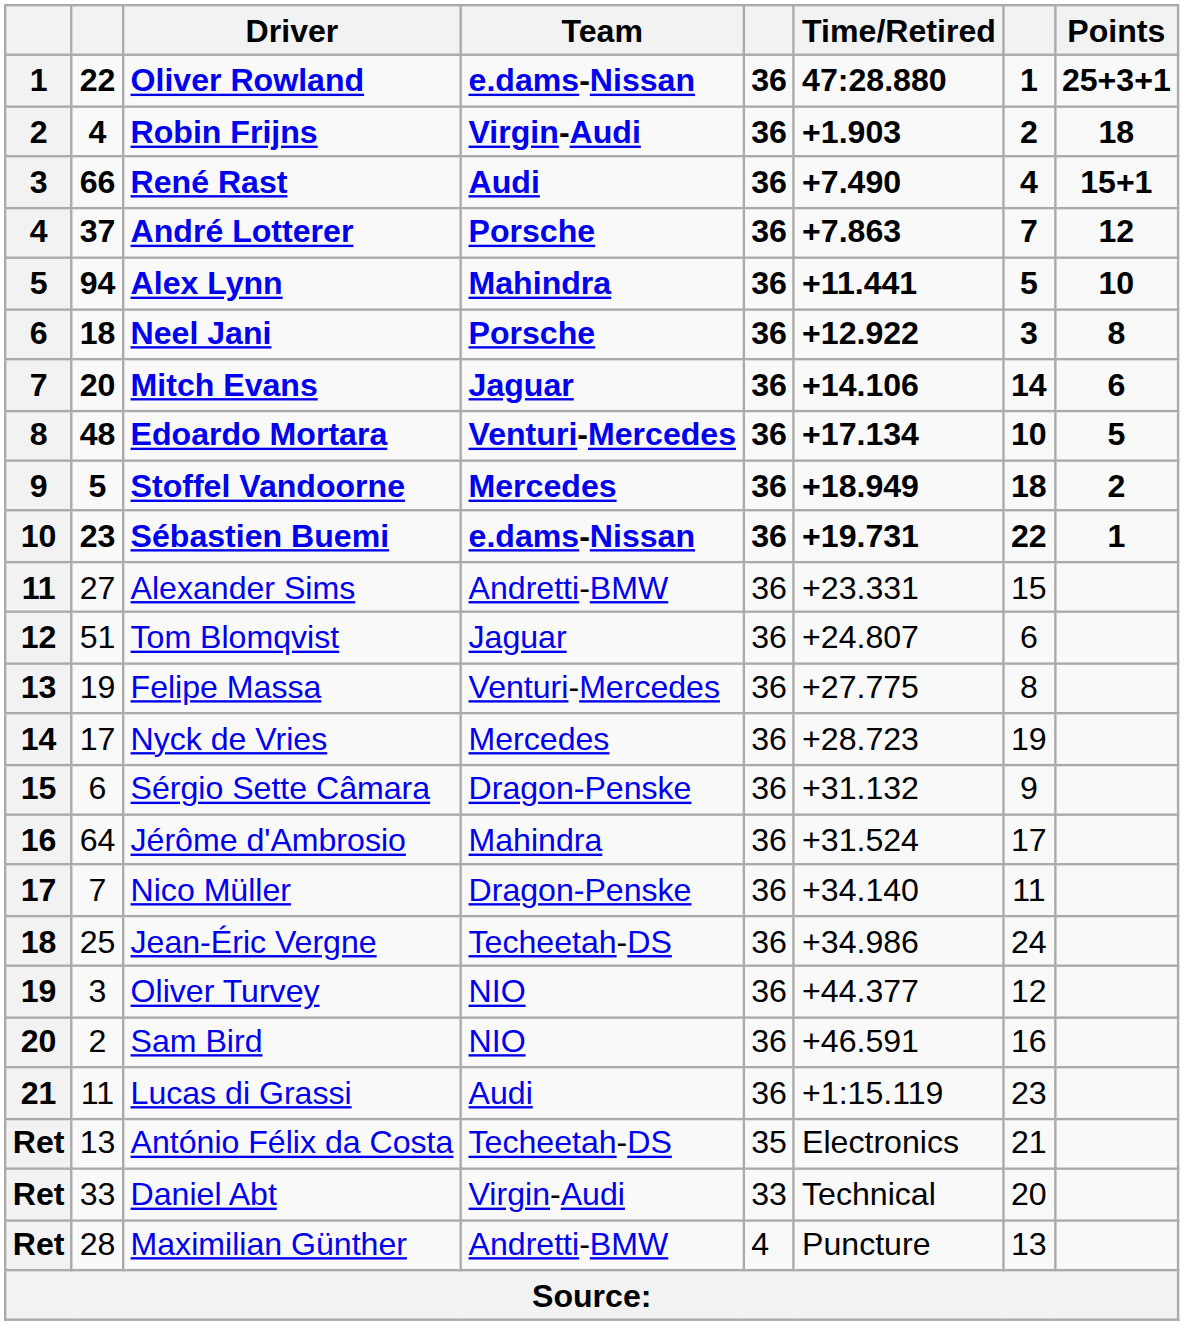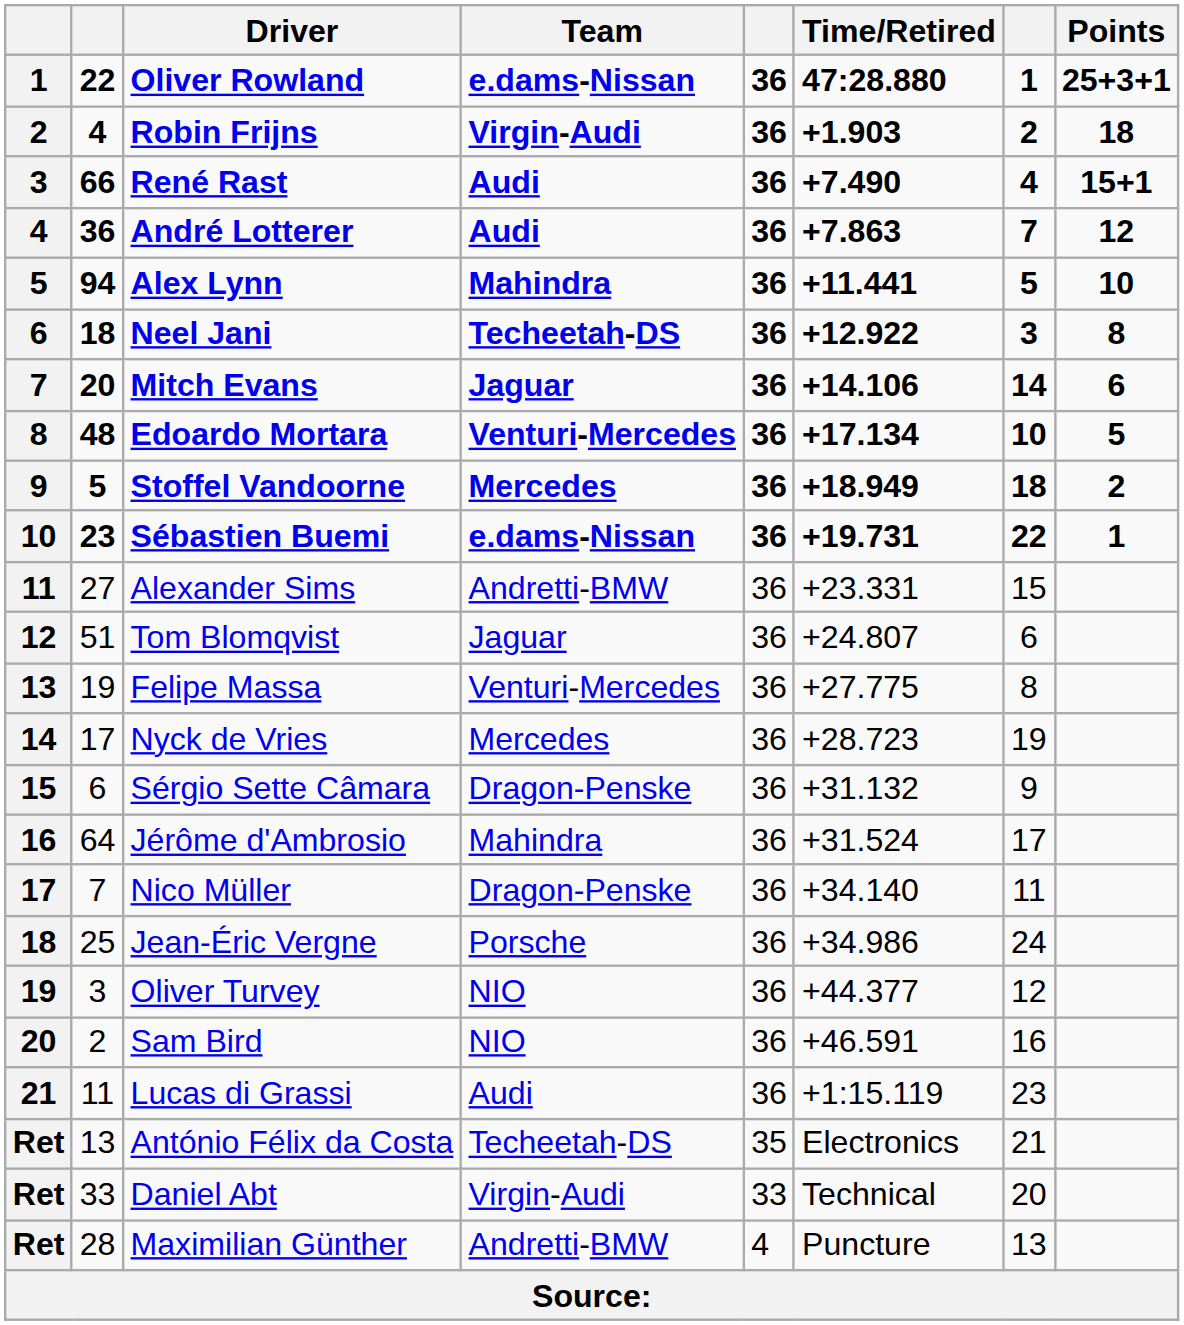(98, 232) 37 -> (98, 232) 36
(532, 232) Porsche -> (504, 232) Audi
(532, 334) Porsche -> (574, 334) Techeetah-DS
(570, 941) Techeetah-DS -> (527, 941) Porsche
